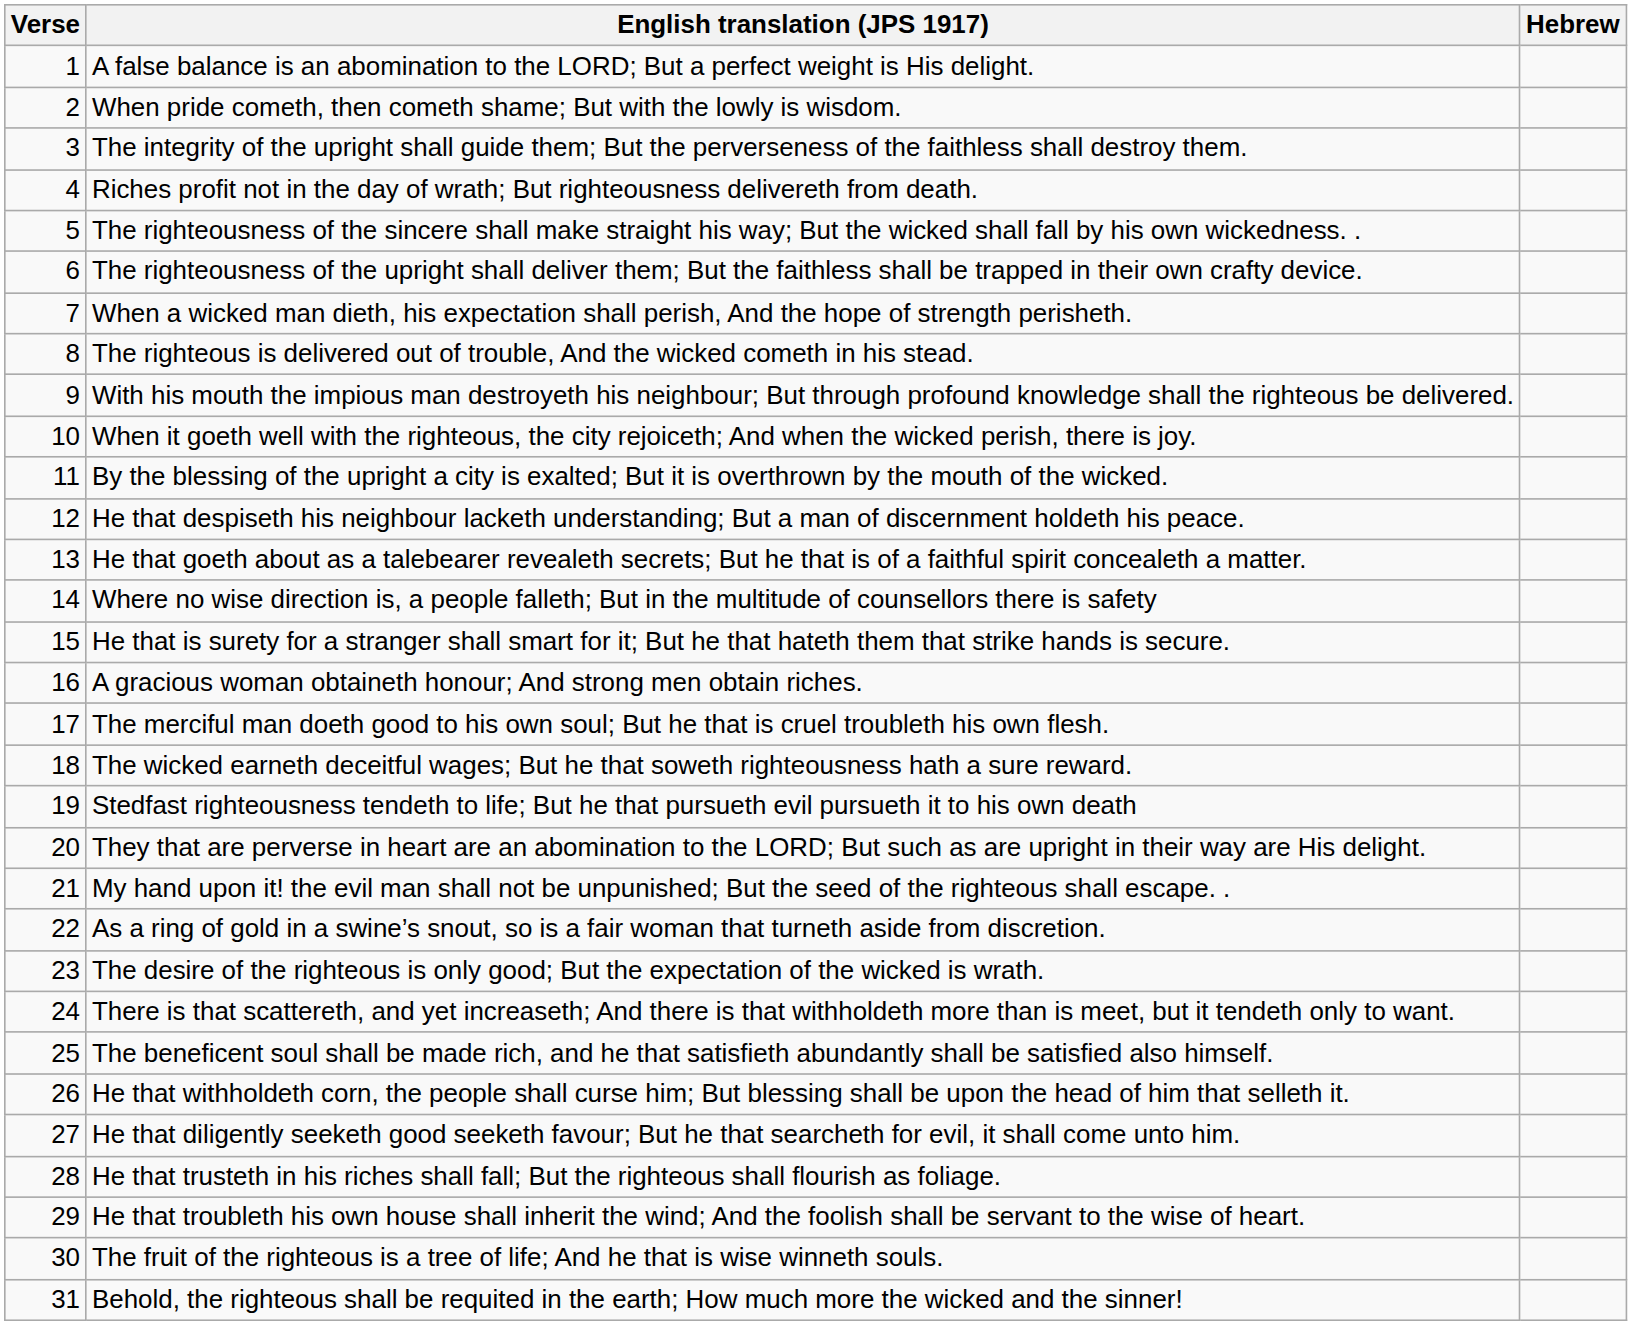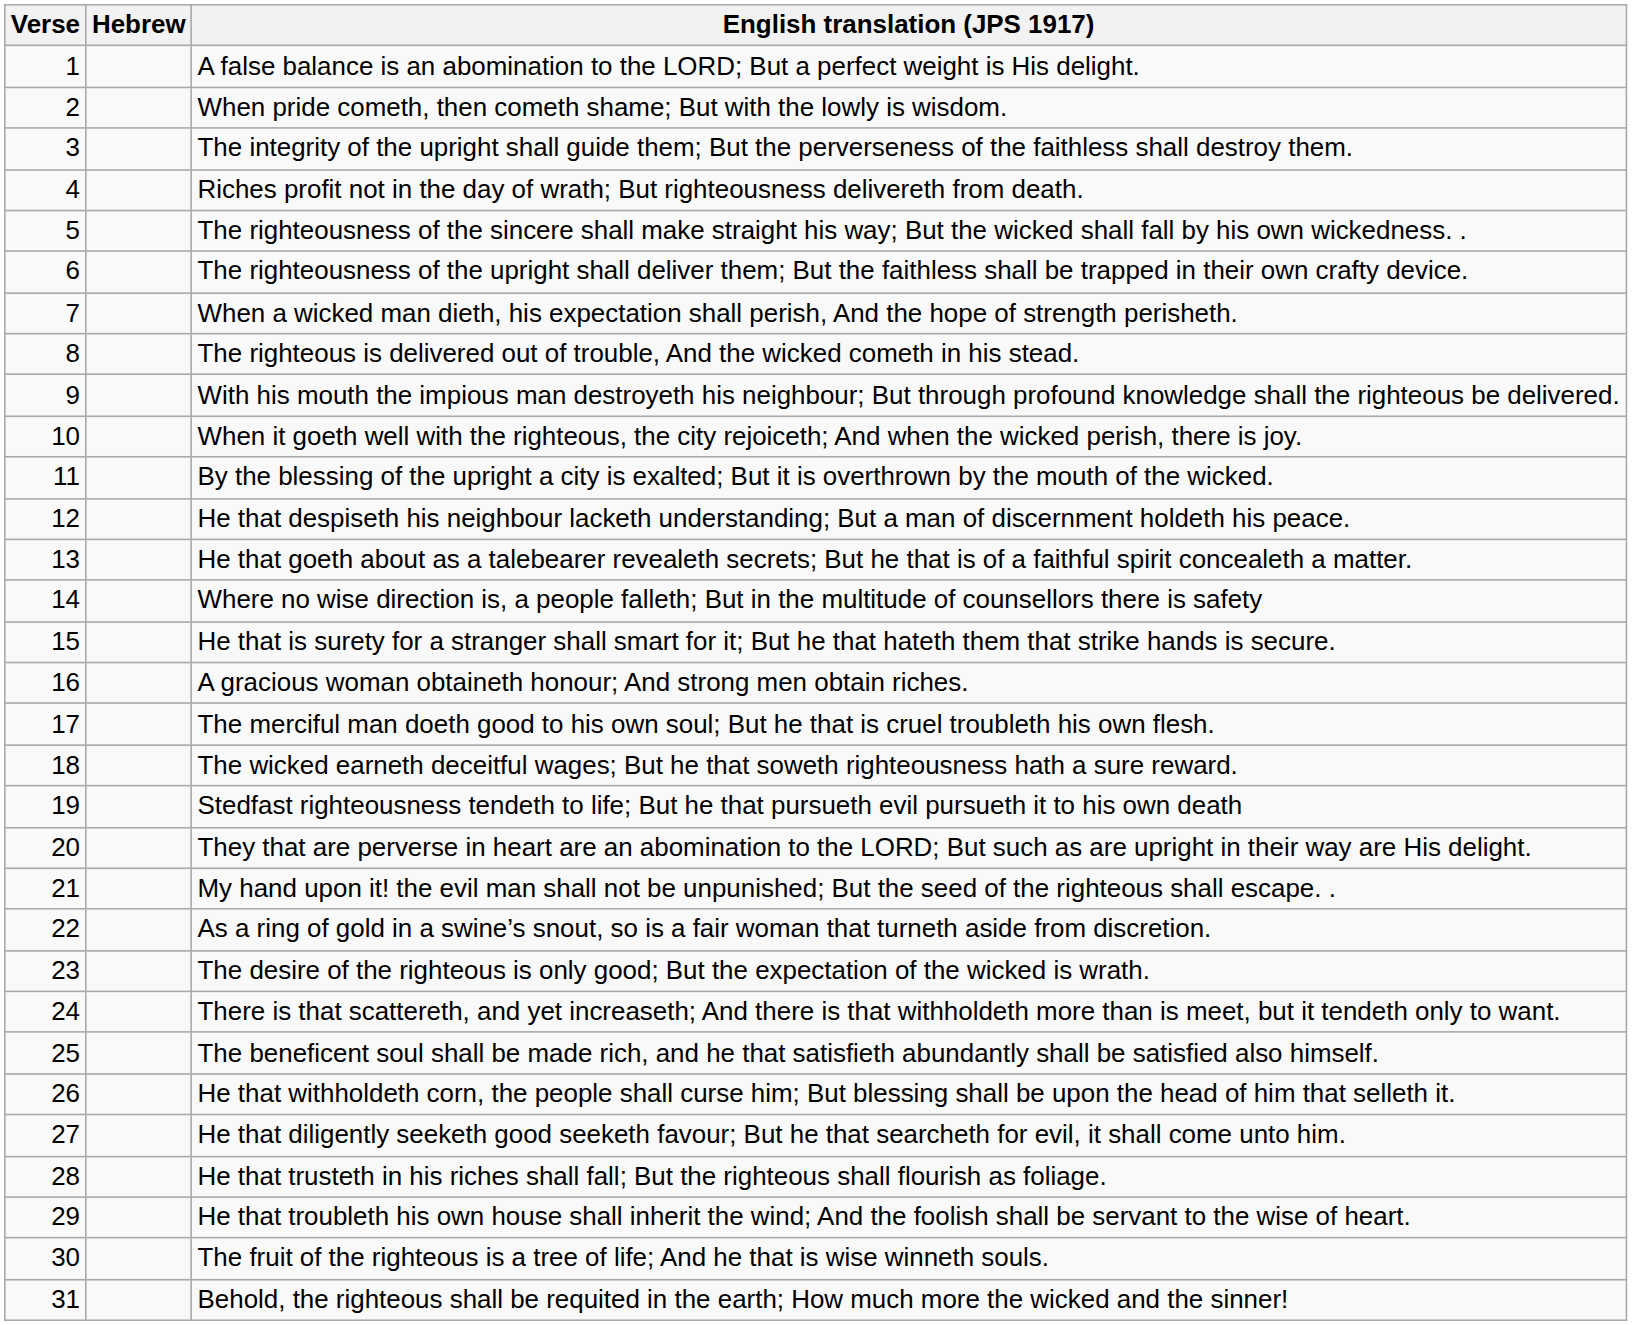columns swapped: (1573, 25) <-> (803, 25)
